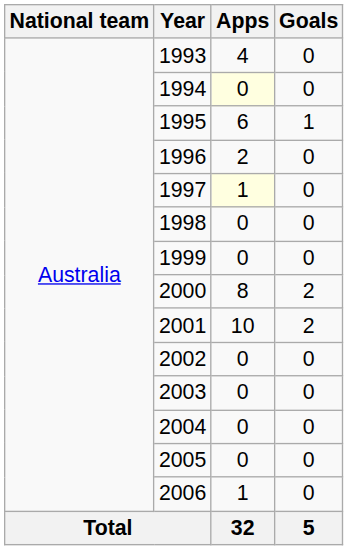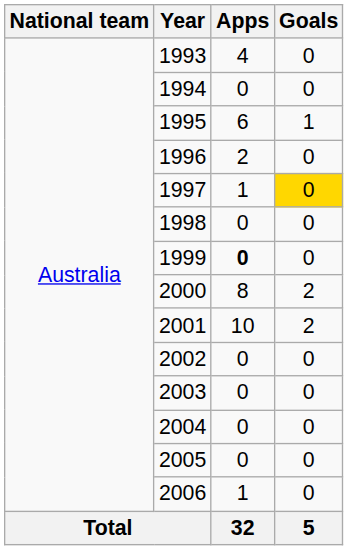(243, 88) lightyellow background -> (243, 88) no background
(243, 190) lightyellow background -> (243, 190) no background
(309, 190) no background -> (309, 190) gold background
(243, 257) normal -> (243, 257) bold
